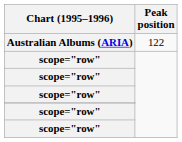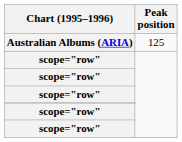(156, 42) 122 -> (156, 42) 125
